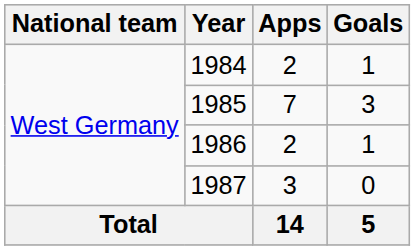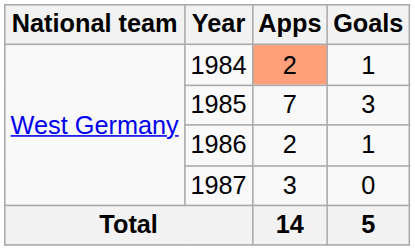(290, 64) no background -> (290, 64) lightsalmon background
